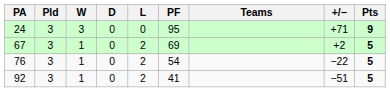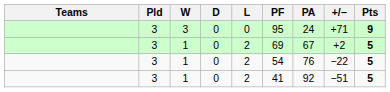columns swapped: (256, 12) <-> (20, 12)
